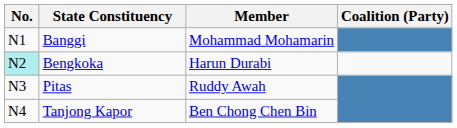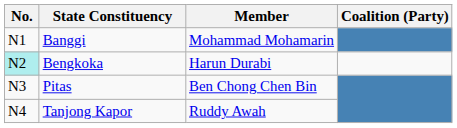(227, 87) Ruddy Awah -> (253, 87) Ben Chong Chen Bin
(253, 110) Ben Chong Chen Bin -> (227, 110) Ruddy Awah
